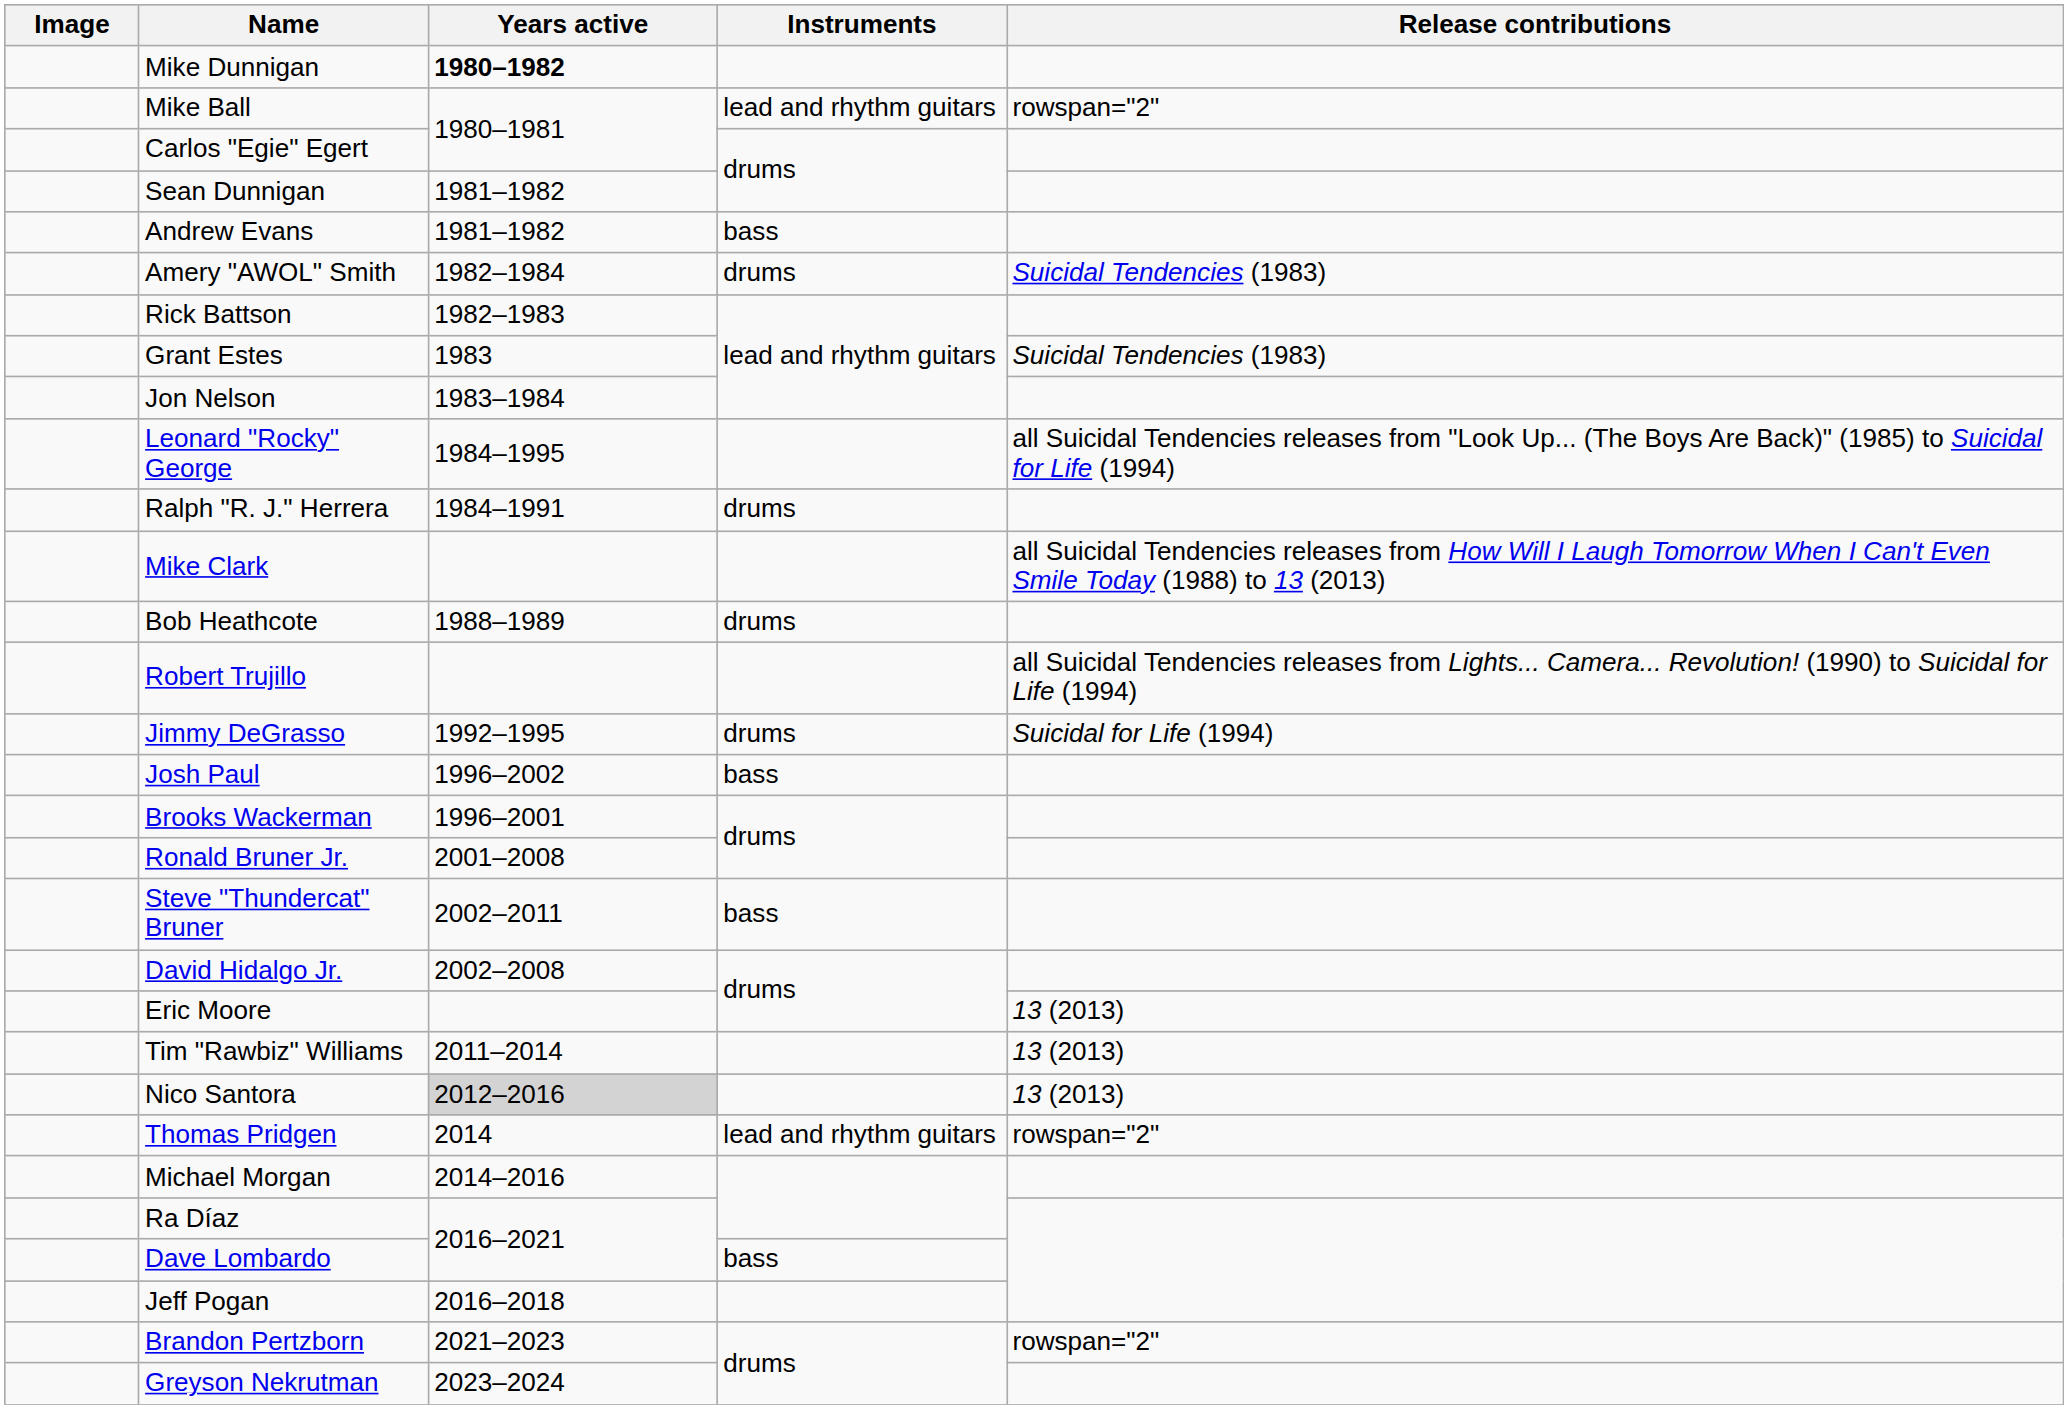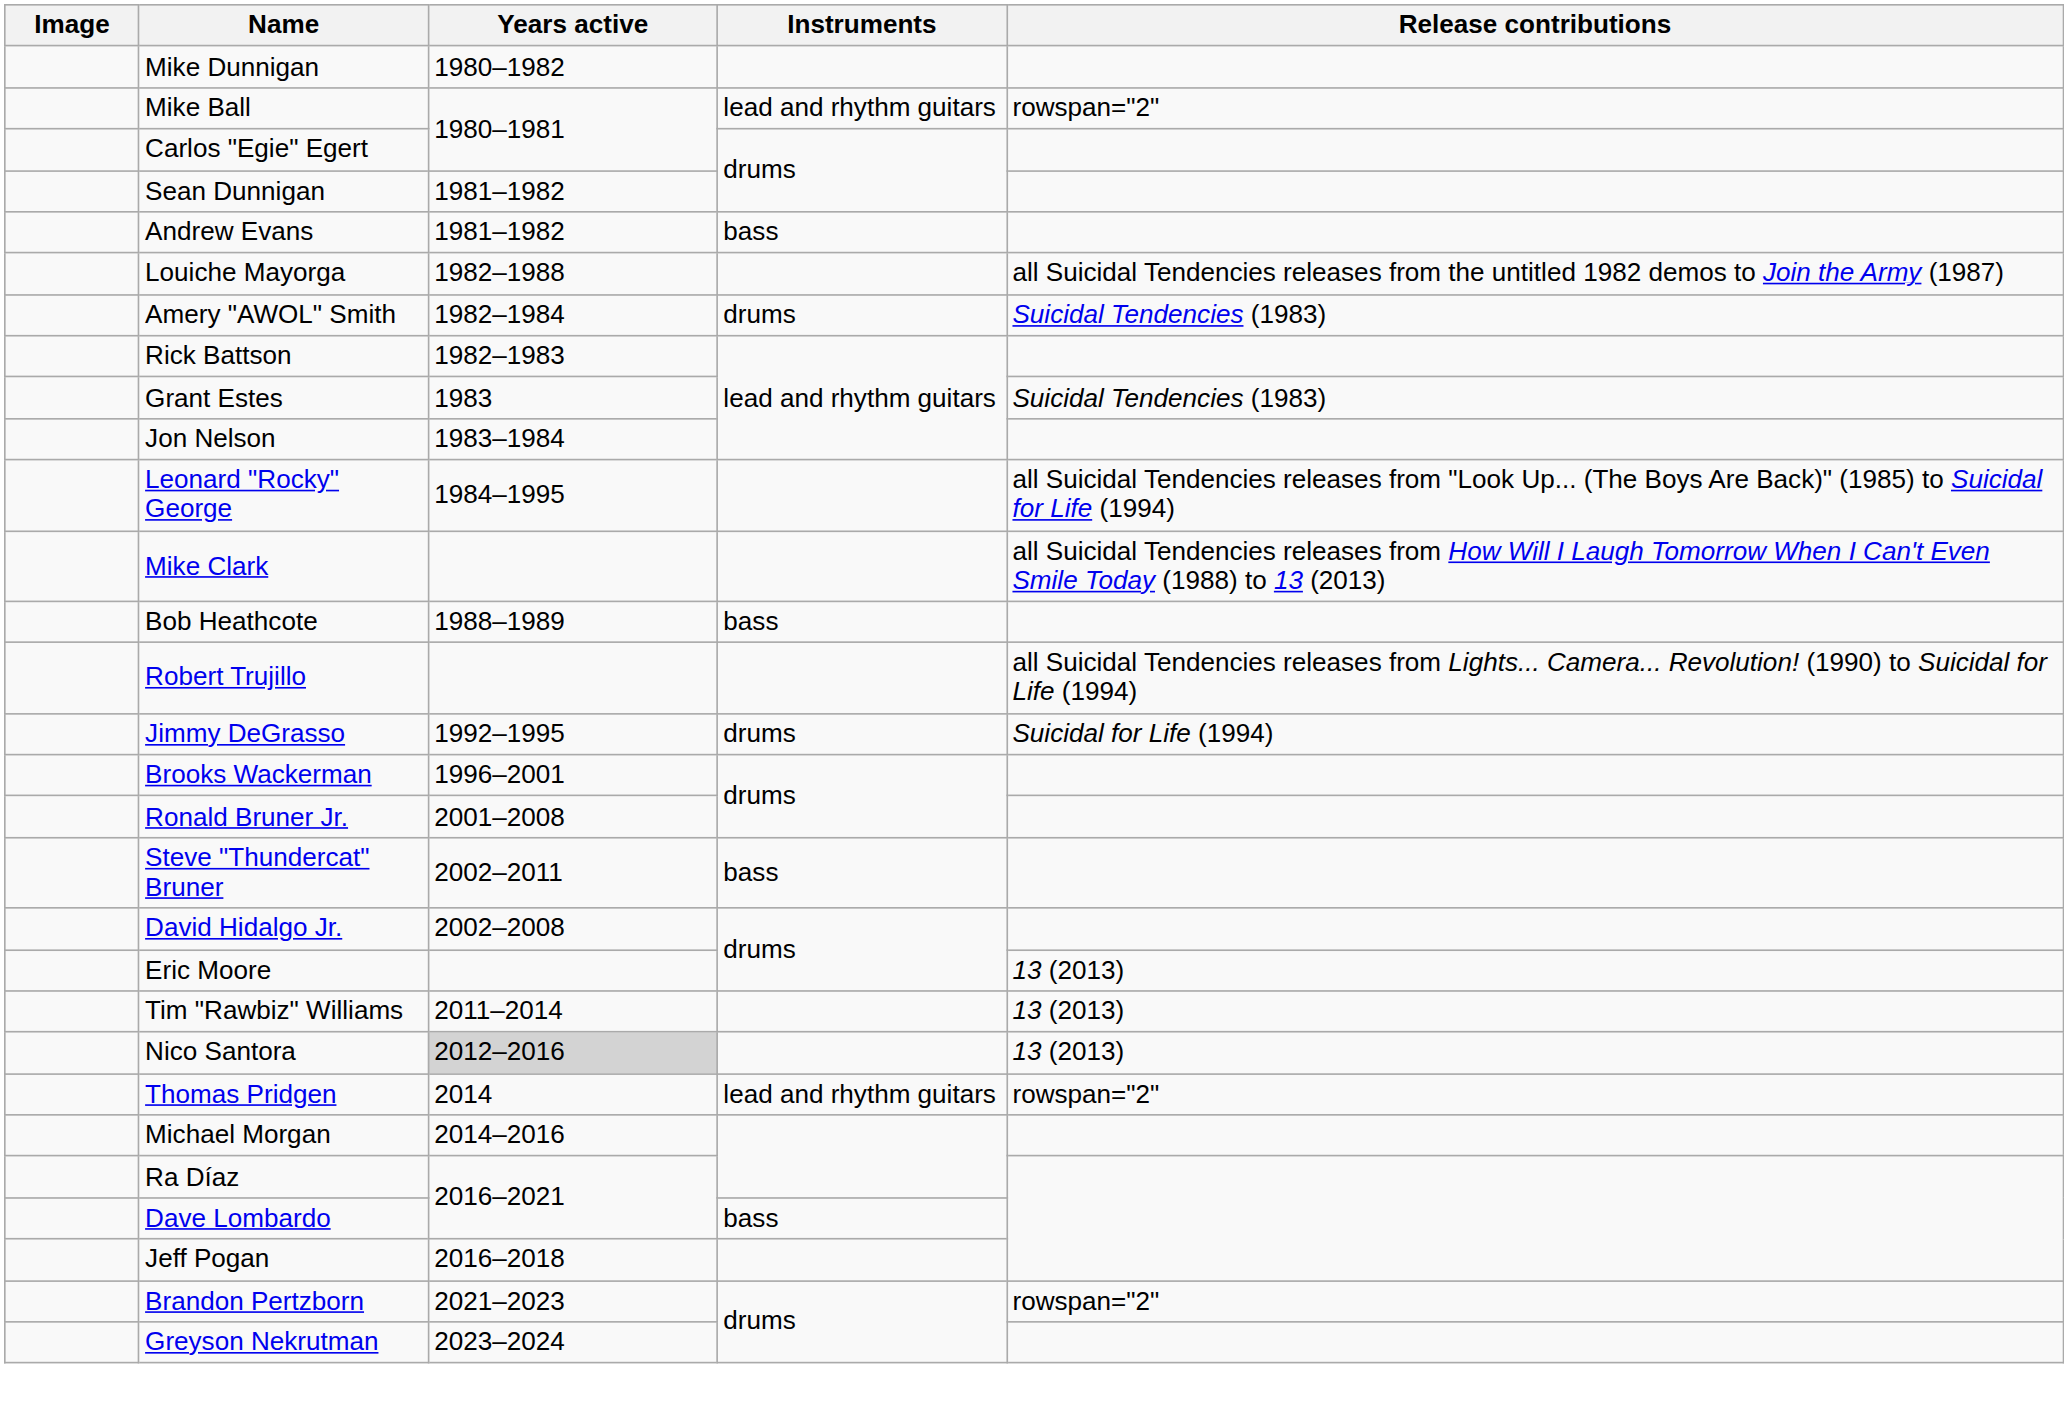(499, 66) bold -> (499, 66) normal
+ row: (245, 273)
- row: (267, 509)
(760, 621) drums -> (751, 621) bass
- row: (202, 774)
